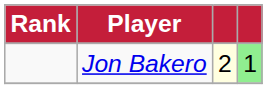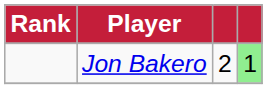(225, 63) lightyellow background -> (225, 63) no background
